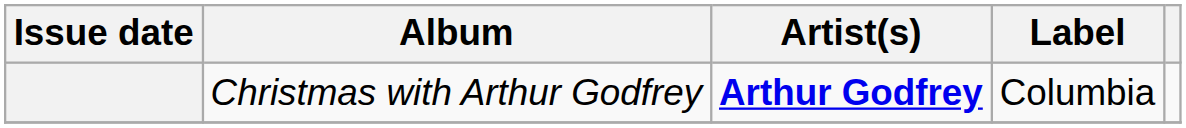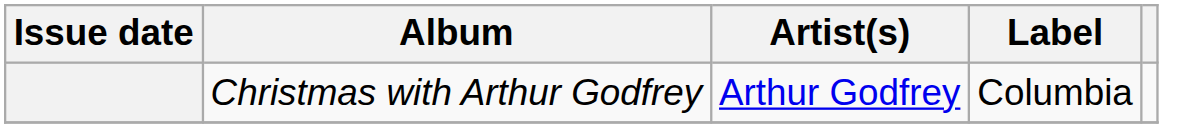(851, 92) bold -> (840, 92) normal
